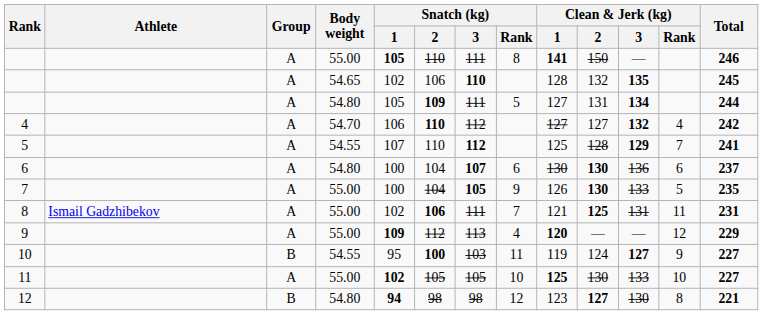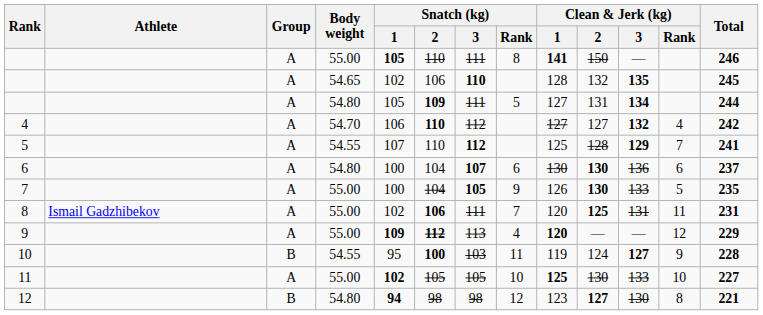(557, 211) 121 -> (557, 211) 120
(435, 233) normal -> (435, 233) bold
(729, 255) 227 -> (729, 255) 228
